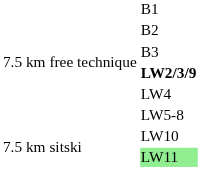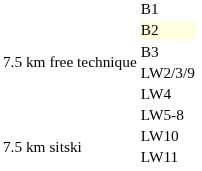(150, 30) no background -> (150, 30) lightyellow background
(169, 72) bold -> (168, 72) normal
(159, 157) lightgreen background -> (159, 157) no background
